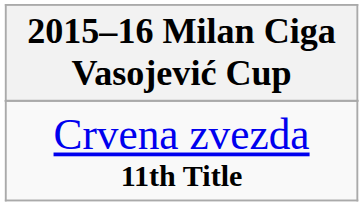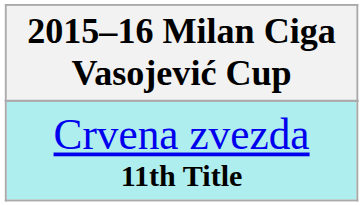(182, 150) no background -> (182, 150) paleturquoise background
